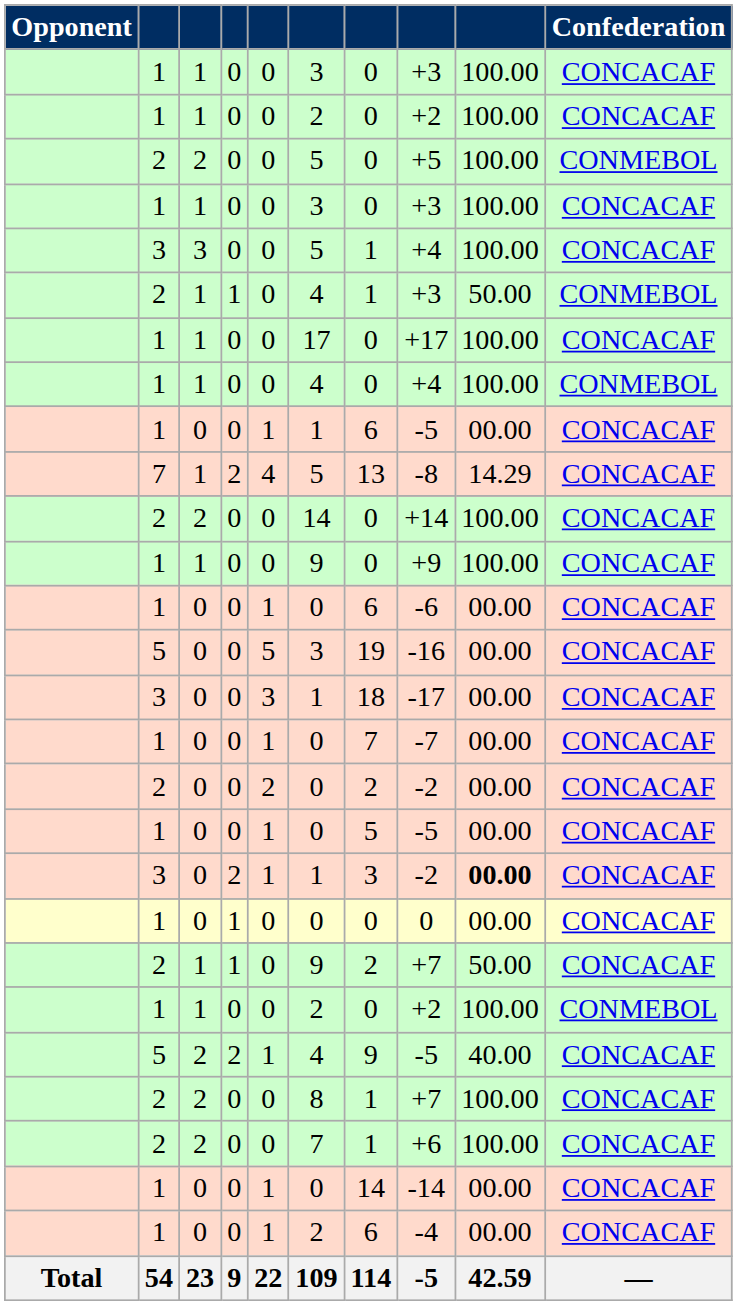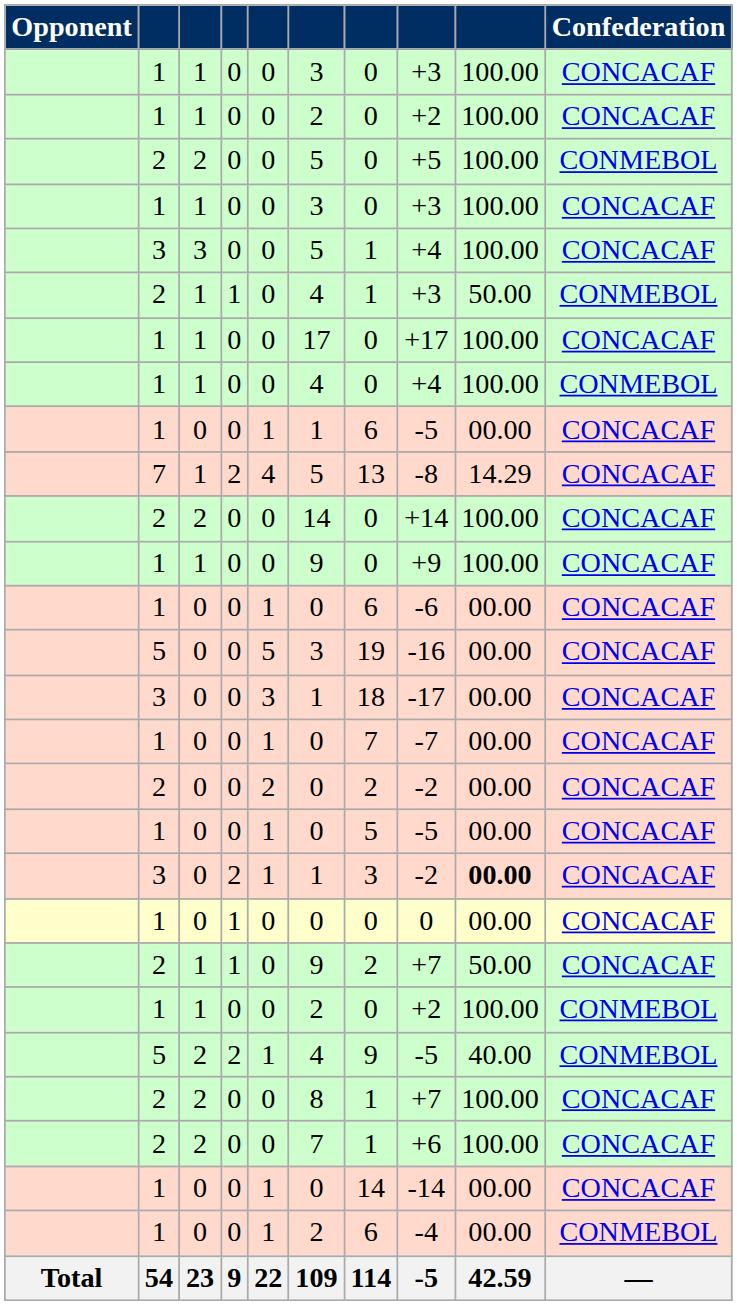(638, 1054) CONCACAF -> (639, 1054) CONMEBOL
(638, 1232) CONCACAF -> (639, 1232) CONMEBOL
